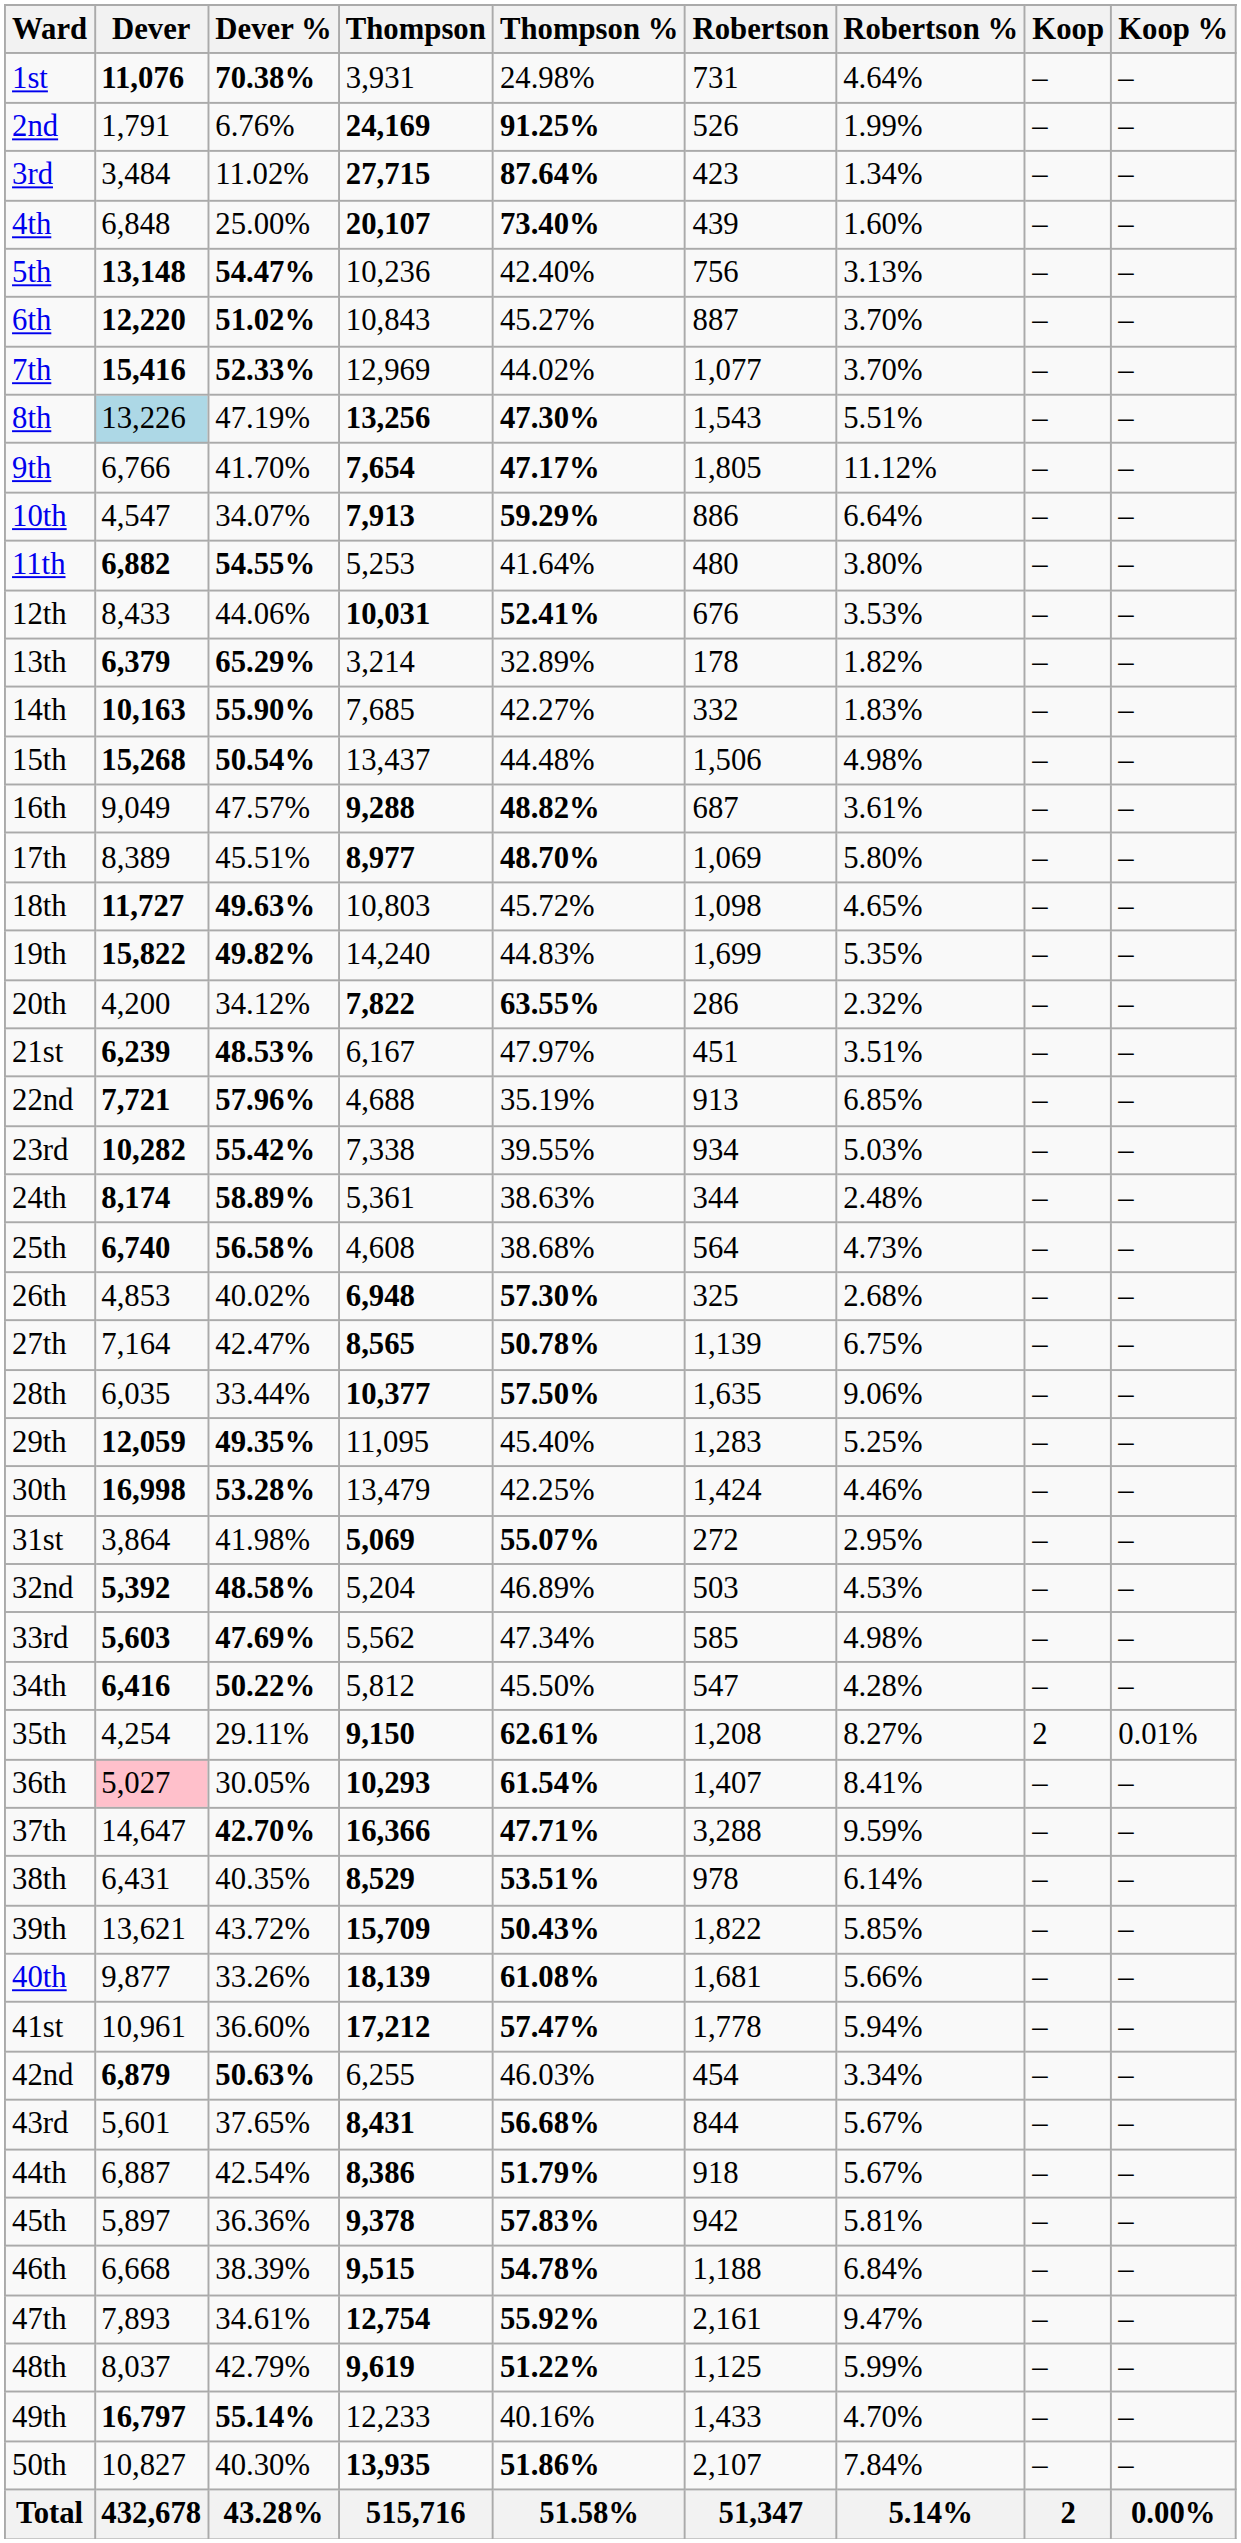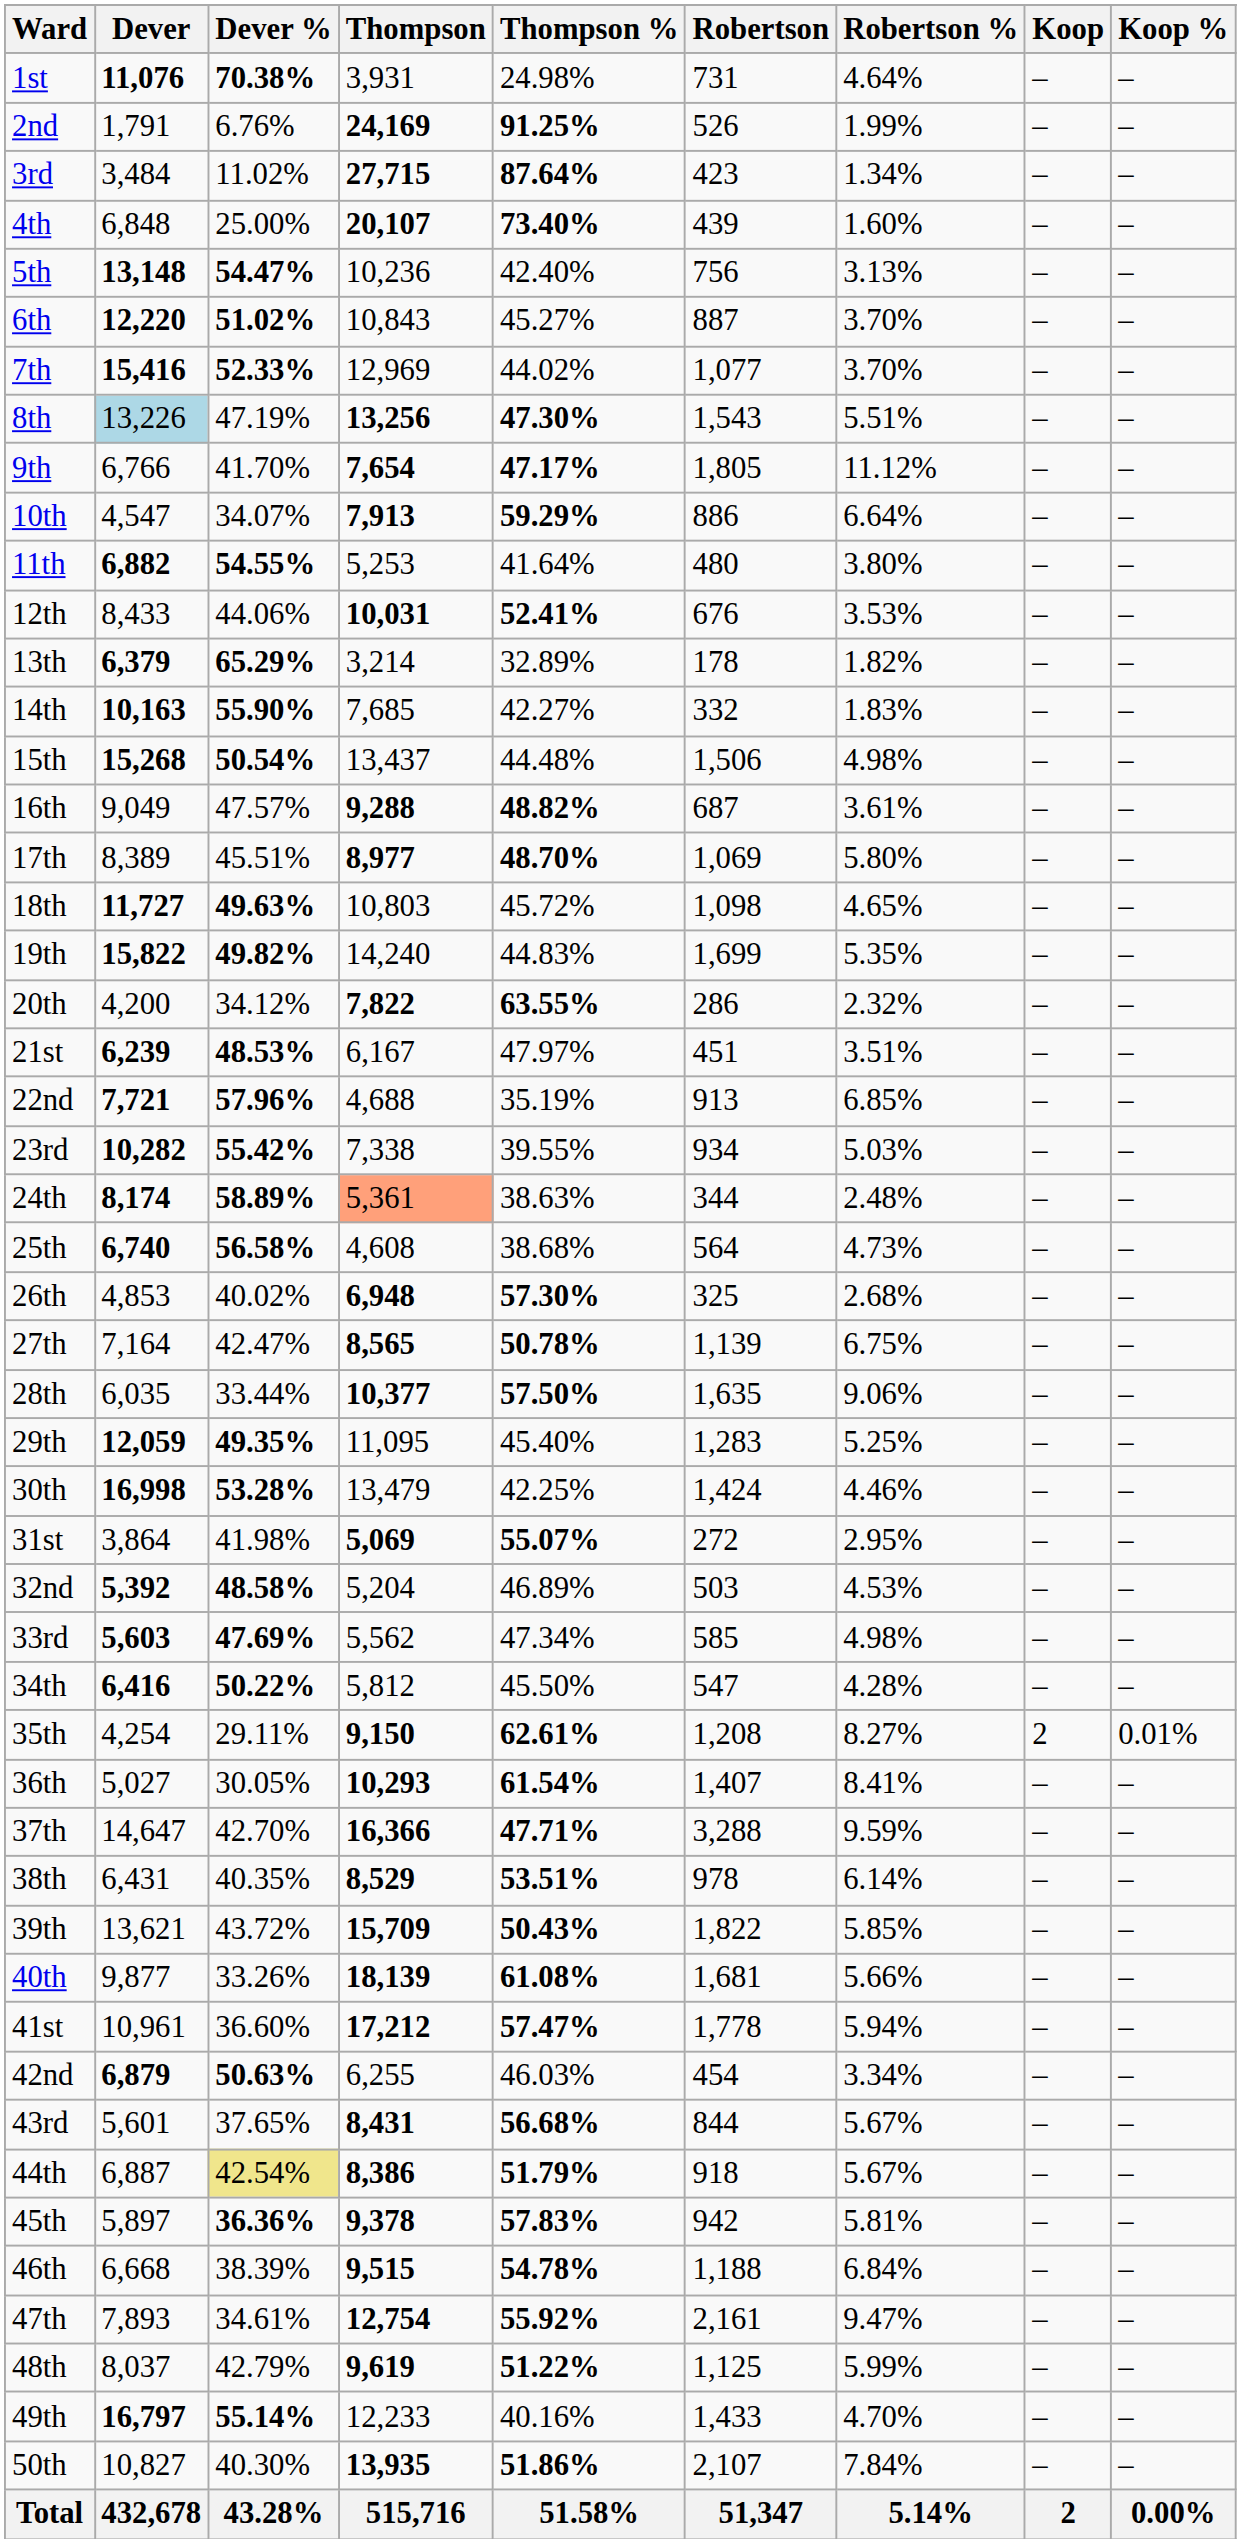(380, 1198) no background -> (380, 1198) lightsalmon background
(136, 1782) pink background -> (136, 1782) no background
(265, 1831) bold -> (263, 1831) normal
(263, 2172) no background -> (263, 2172) khaki background
(263, 2221) normal -> (265, 2221) bold
